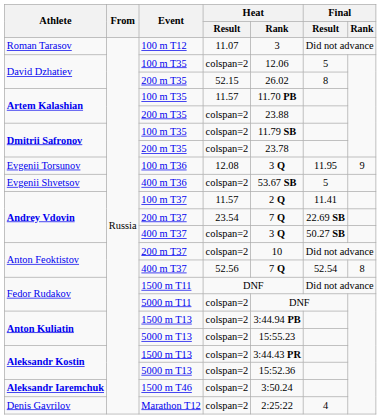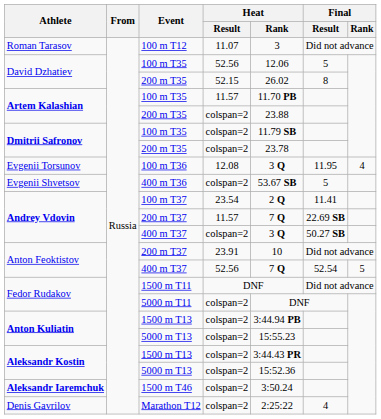(227, 63) colspan=2 -> (227, 63) 52.56
(362, 166) 9 -> (362, 166) 4
(227, 200) 11.57 -> (227, 200) 23.54
(227, 217) 23.54 -> (227, 217) 11.57
(227, 251) colspan=2 -> (227, 251) 23.91
(362, 269) 8 -> (362, 269) 5
